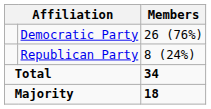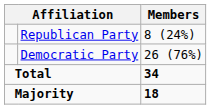rows swapped: (79, 34) <-> (79, 54)
